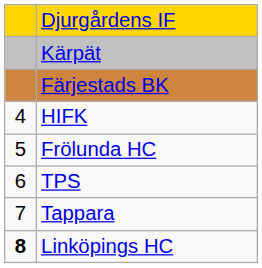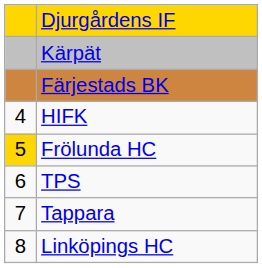(21, 149) no background -> (21, 149) gold background
(21, 246) bold -> (21, 246) normal
